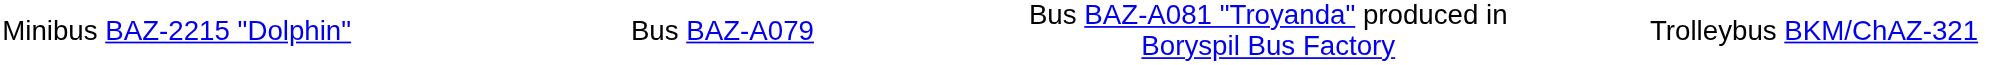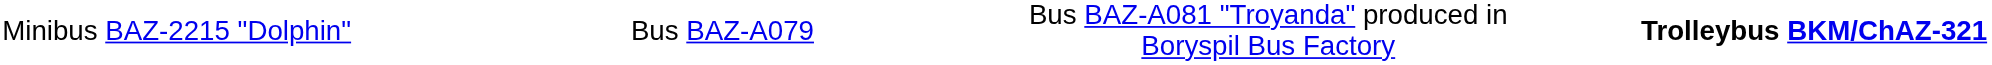(1814, 30) normal -> (1814, 30) bold
